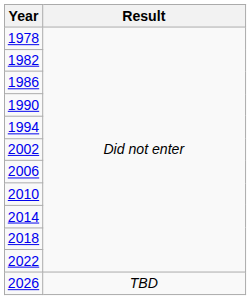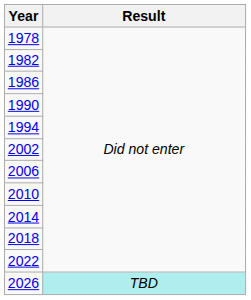(144, 284) no background -> (144, 284) paleturquoise background
